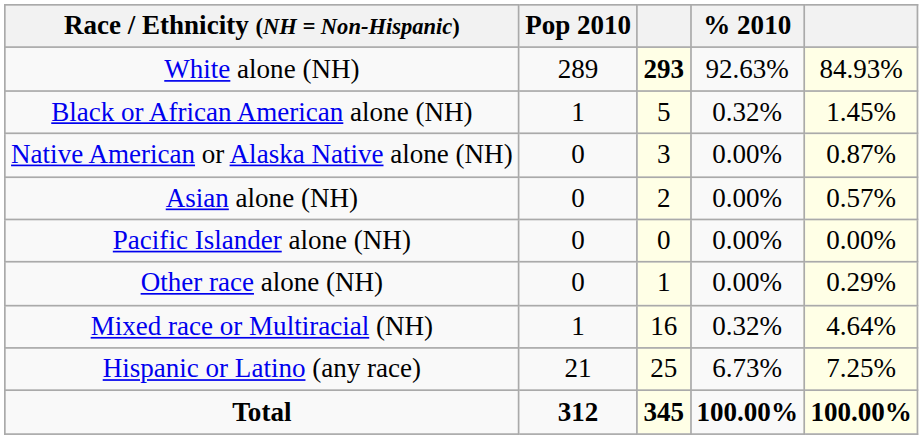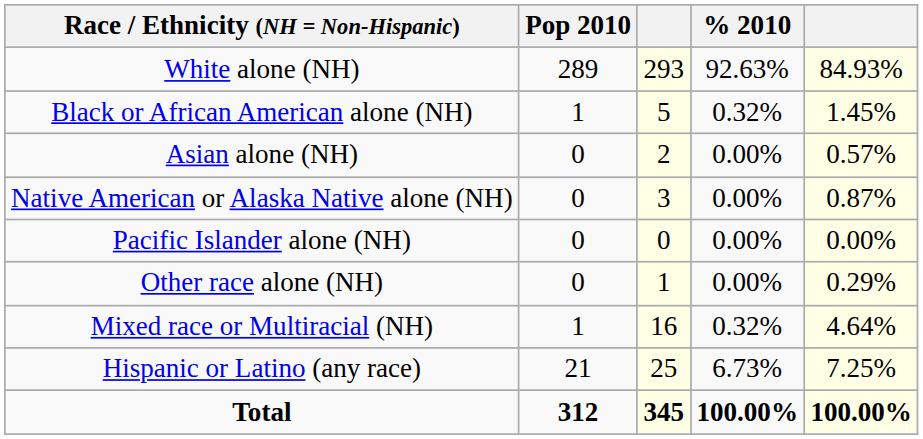(664, 68) bold -> (664, 68) normal
rows swapped: (262, 154) <-> (262, 197)
